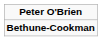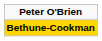(51, 28) no background -> (51, 28) gold background
